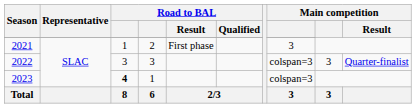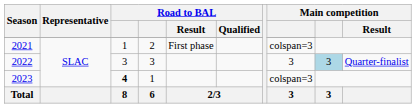(291, 45) 3 -> (291, 45) colspan=3
(291, 62) colspan=3 -> (291, 62) 3
(329, 62) no background -> (329, 62) lightblue background
